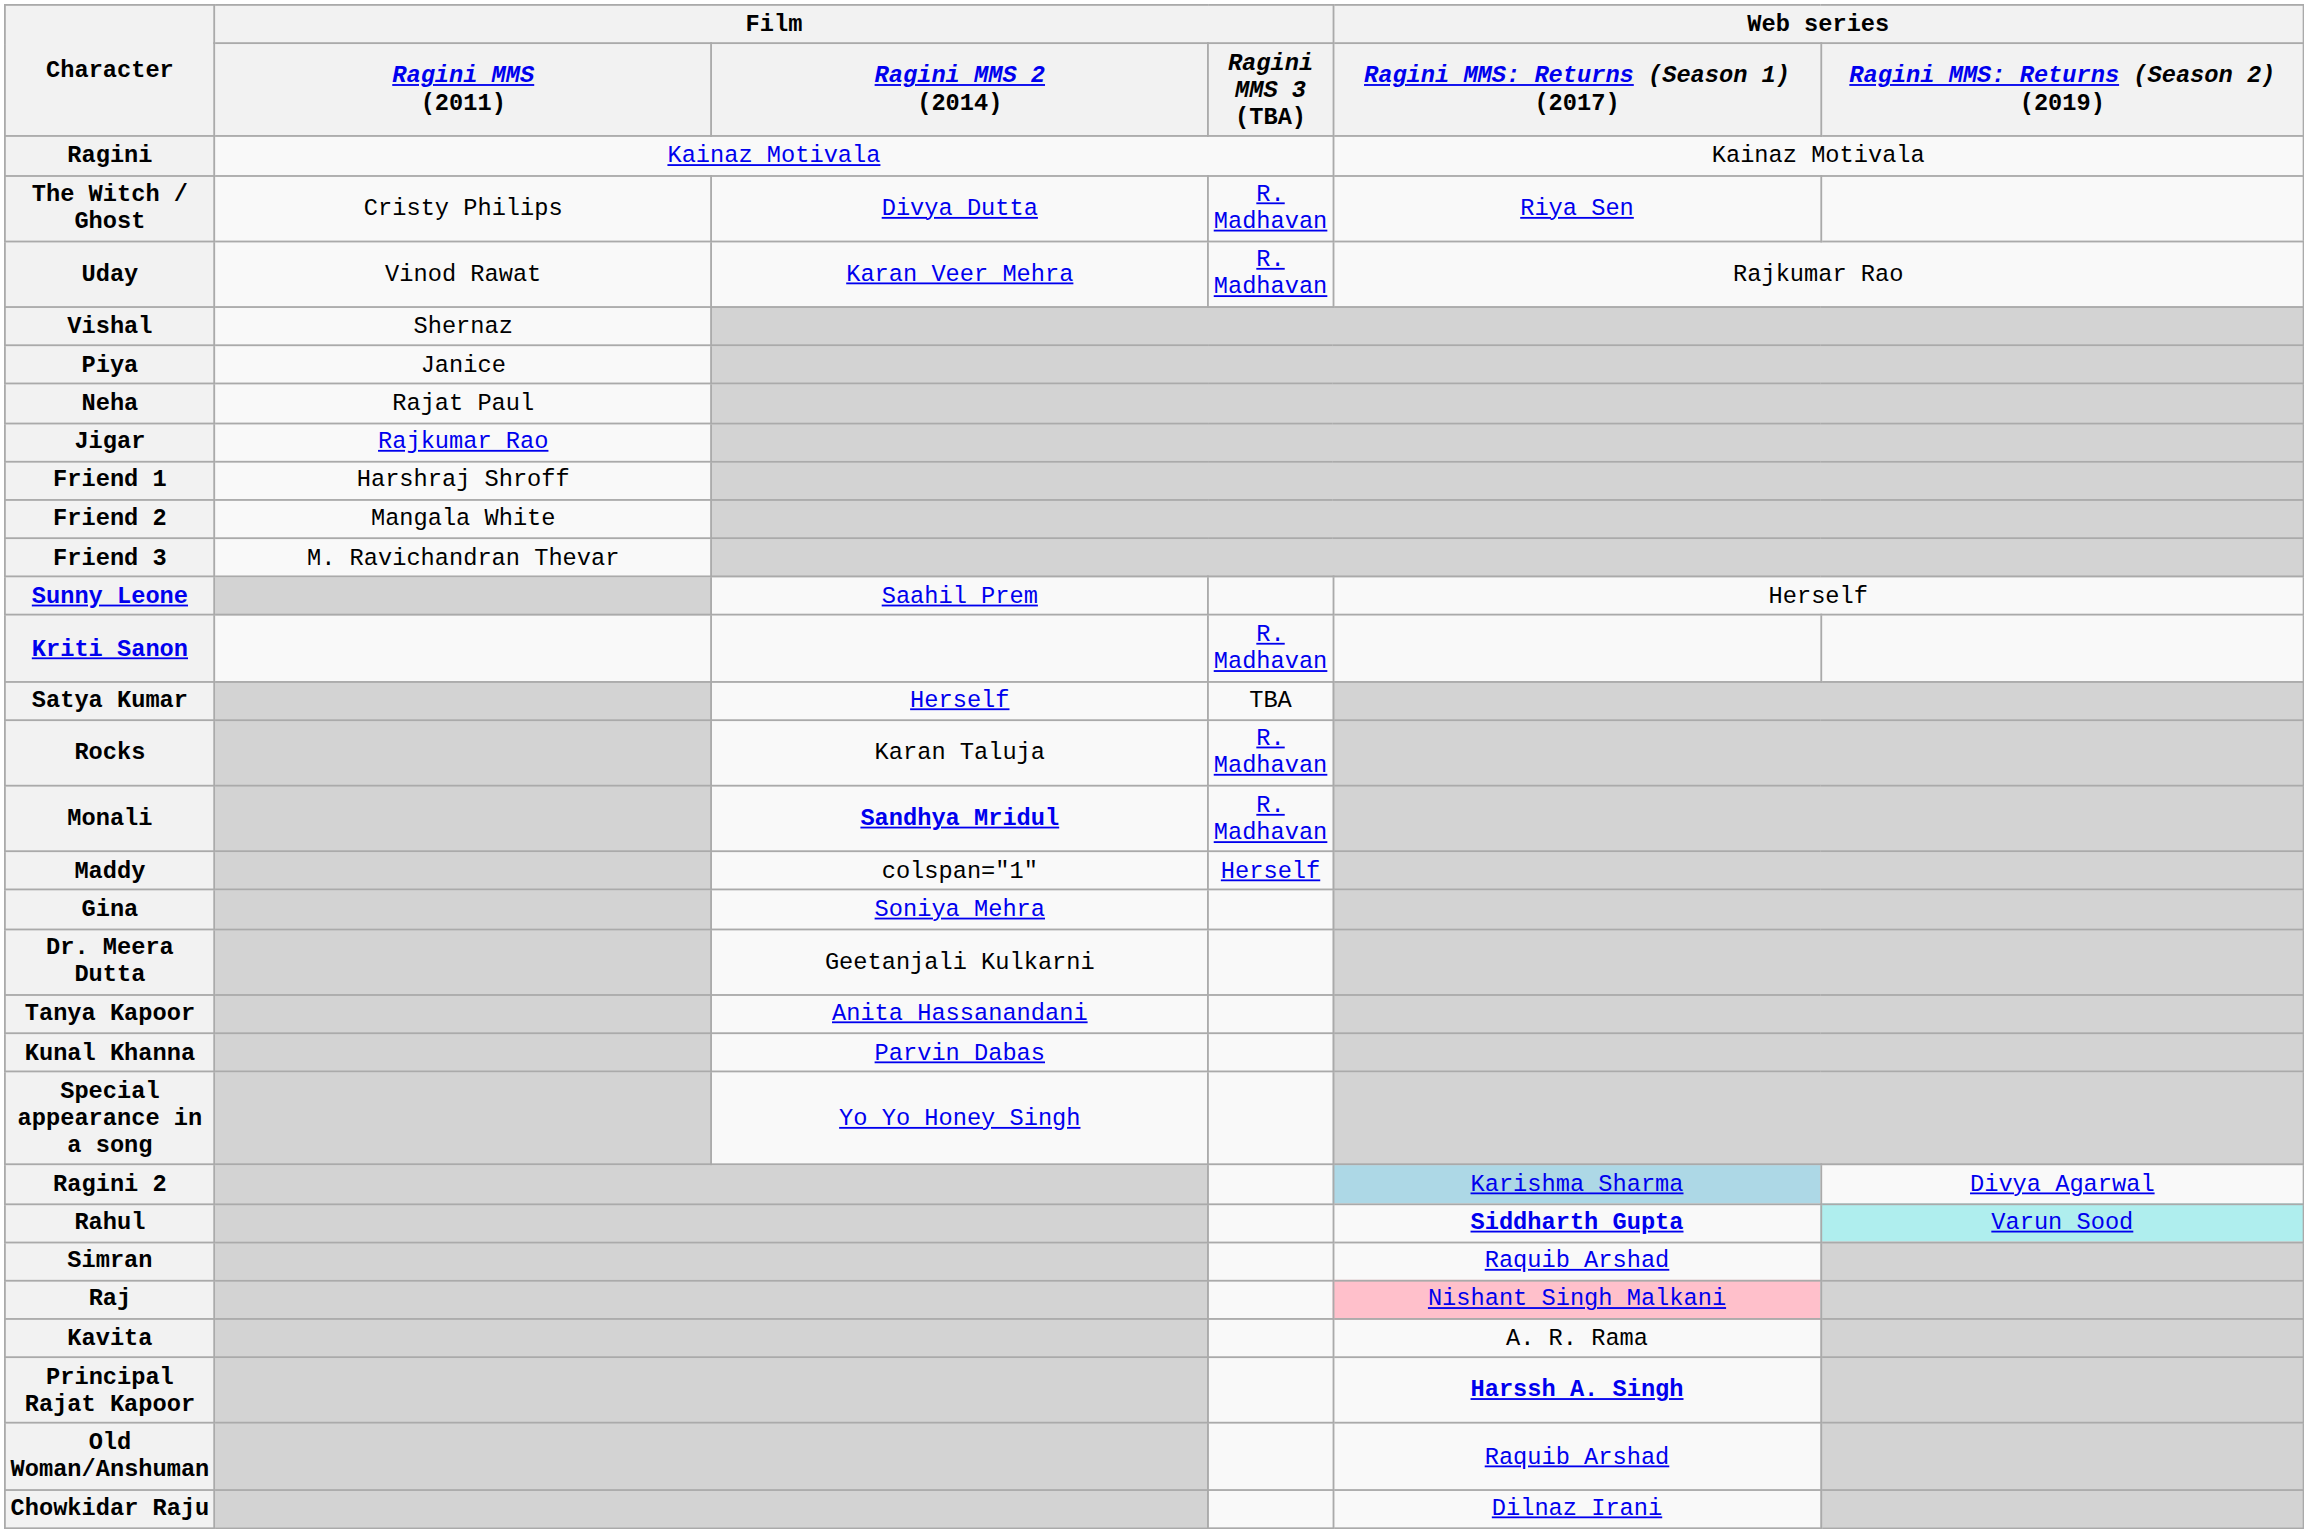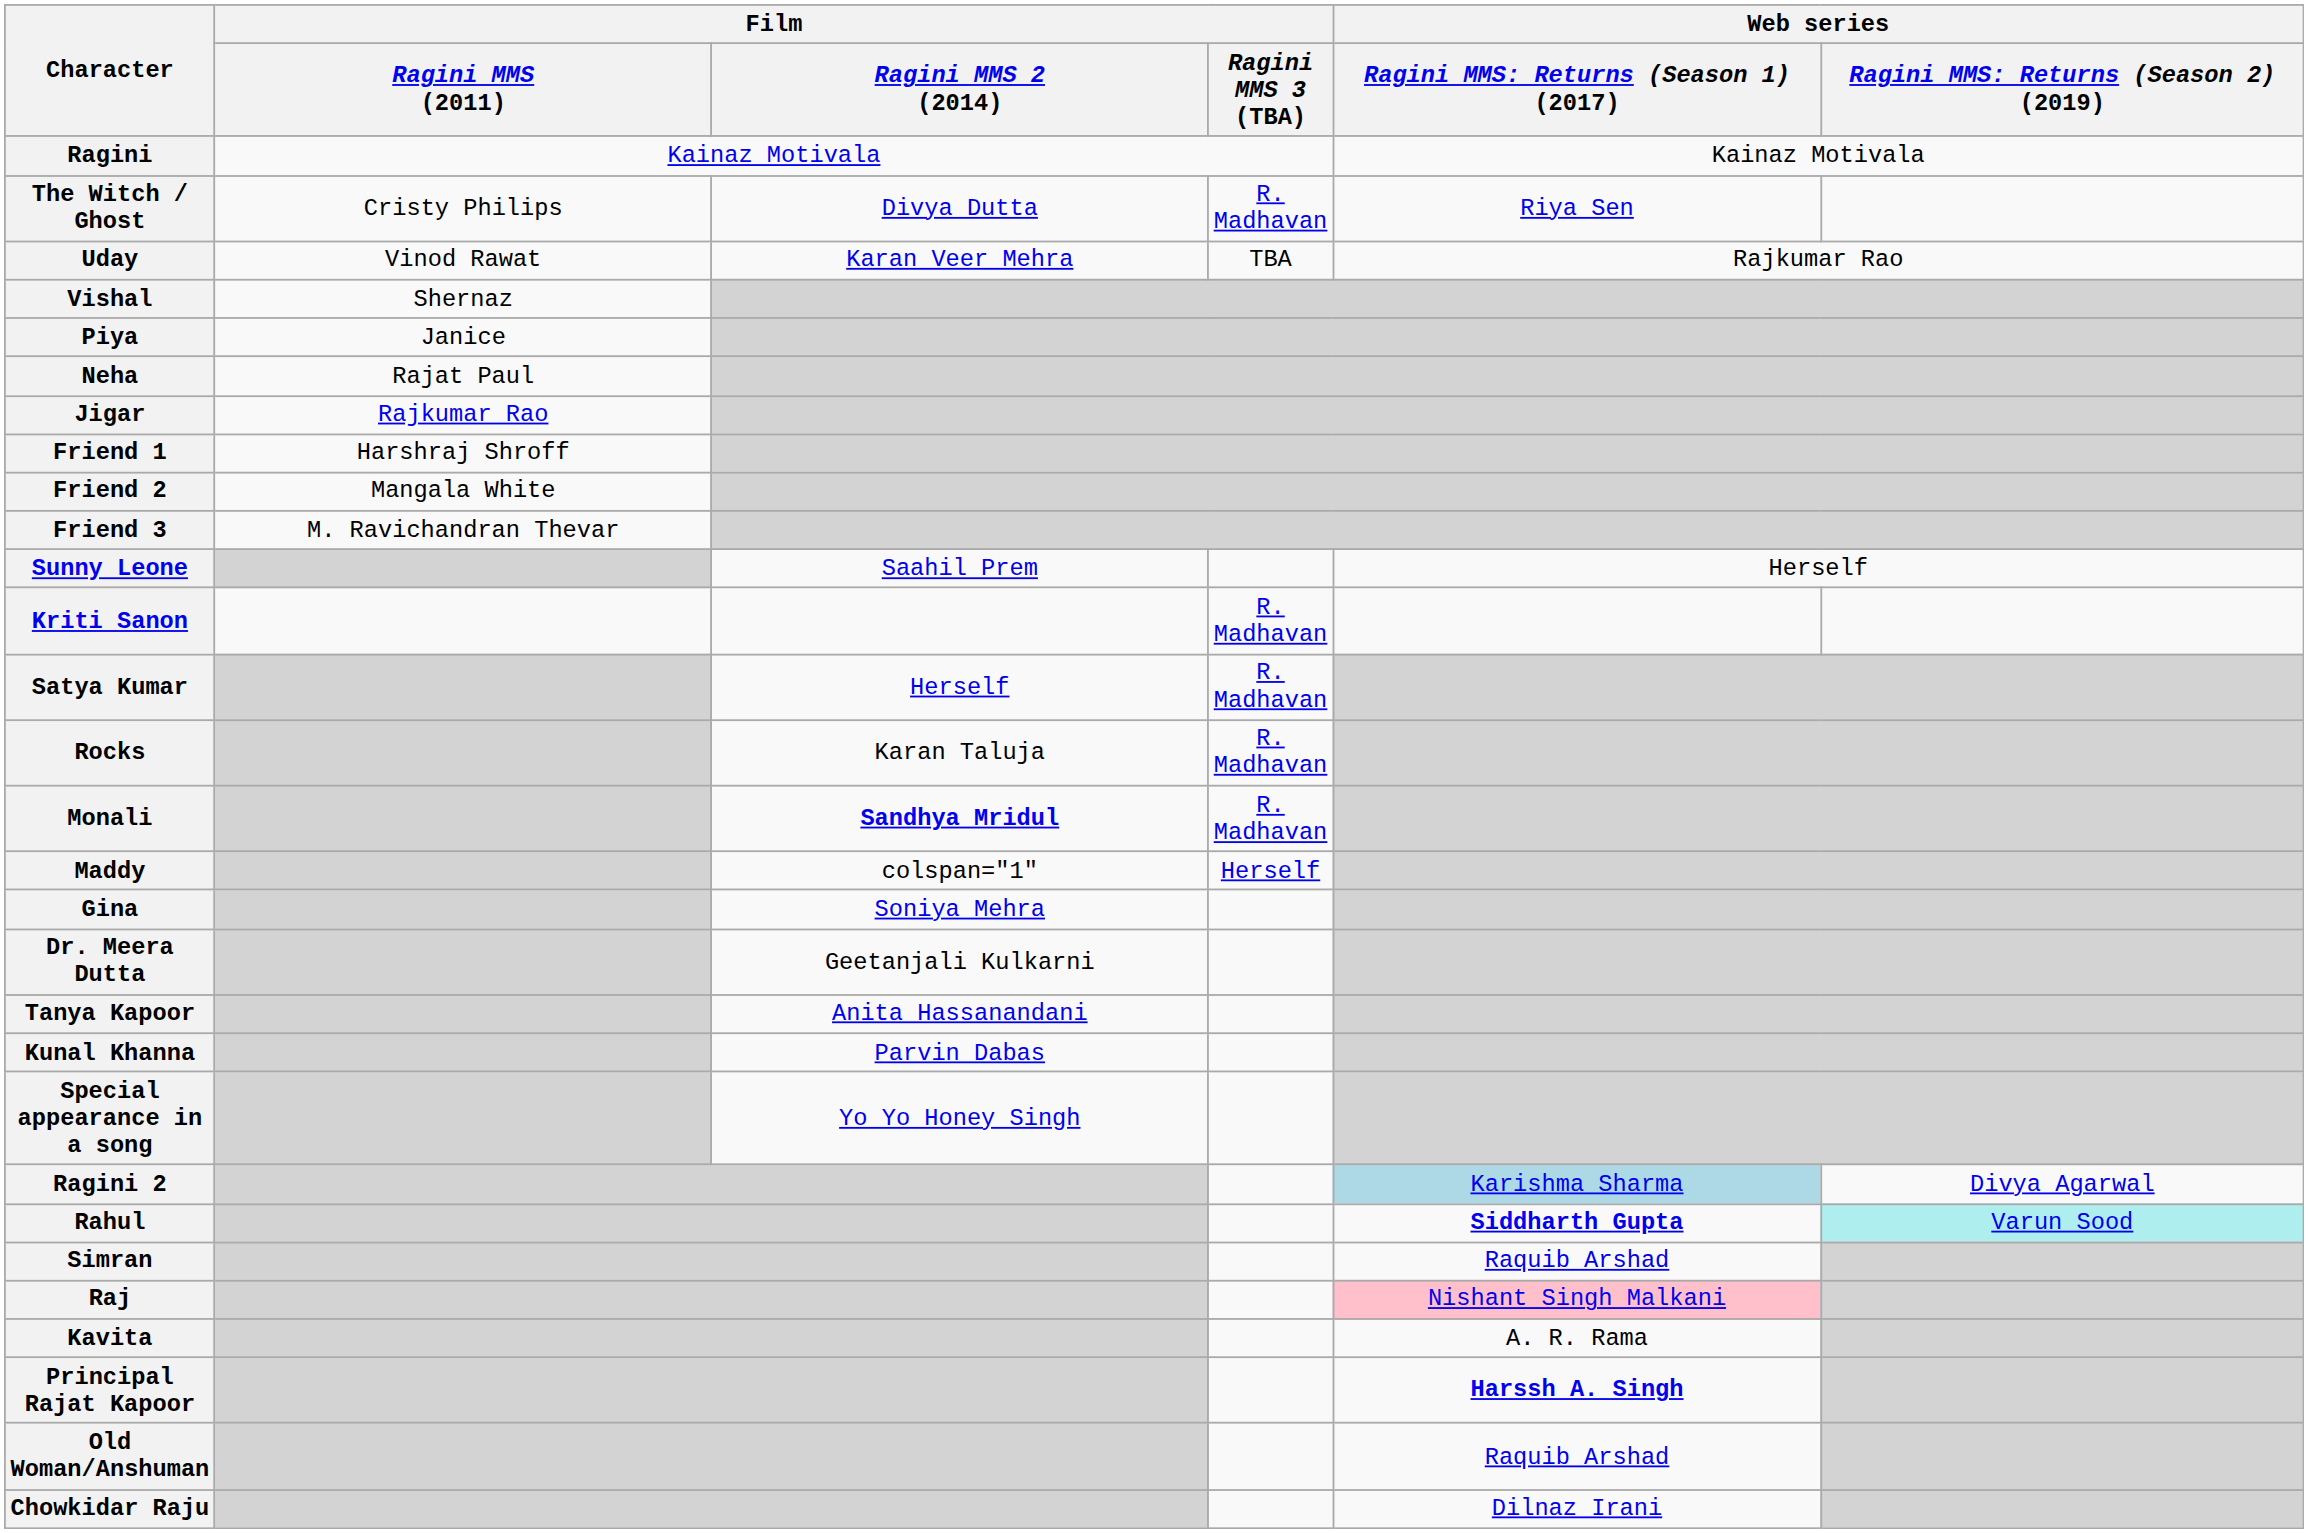(1271, 274) R. Madhavan -> (1271, 260) TBA
(1271, 701) TBA -> (1271, 687) R. Madhavan
